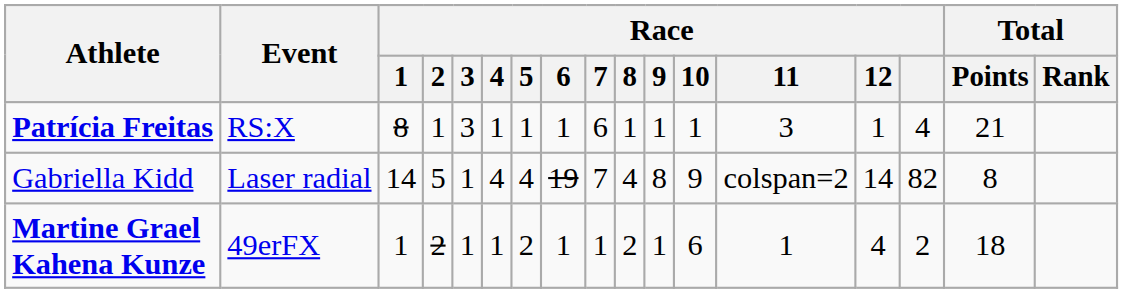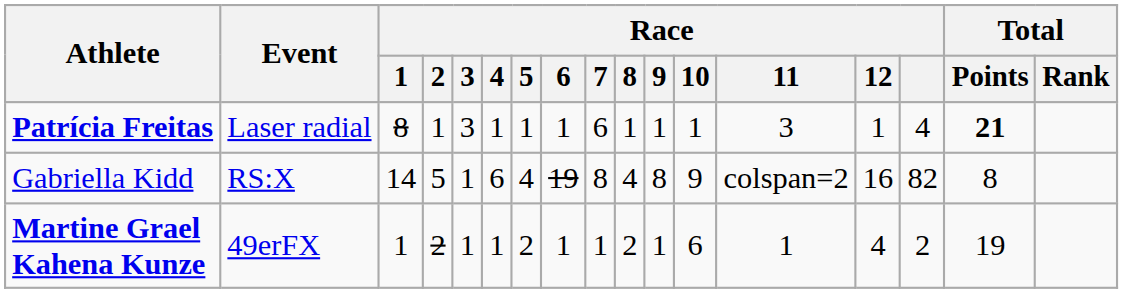(261, 127) RS:X -> (299, 127) Laser radial
(990, 127) normal -> (990, 127) bold
(299, 177) Laser radial -> (261, 177) RS:X
(497, 177) 4 -> (497, 177) 6
(600, 177) 7 -> (600, 177) 8
(878, 177) 14 -> (878, 177) 16
(990, 245) 18 -> (990, 245) 19
